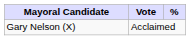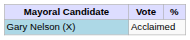(41, 27) no background -> (41, 27) lightblue background
